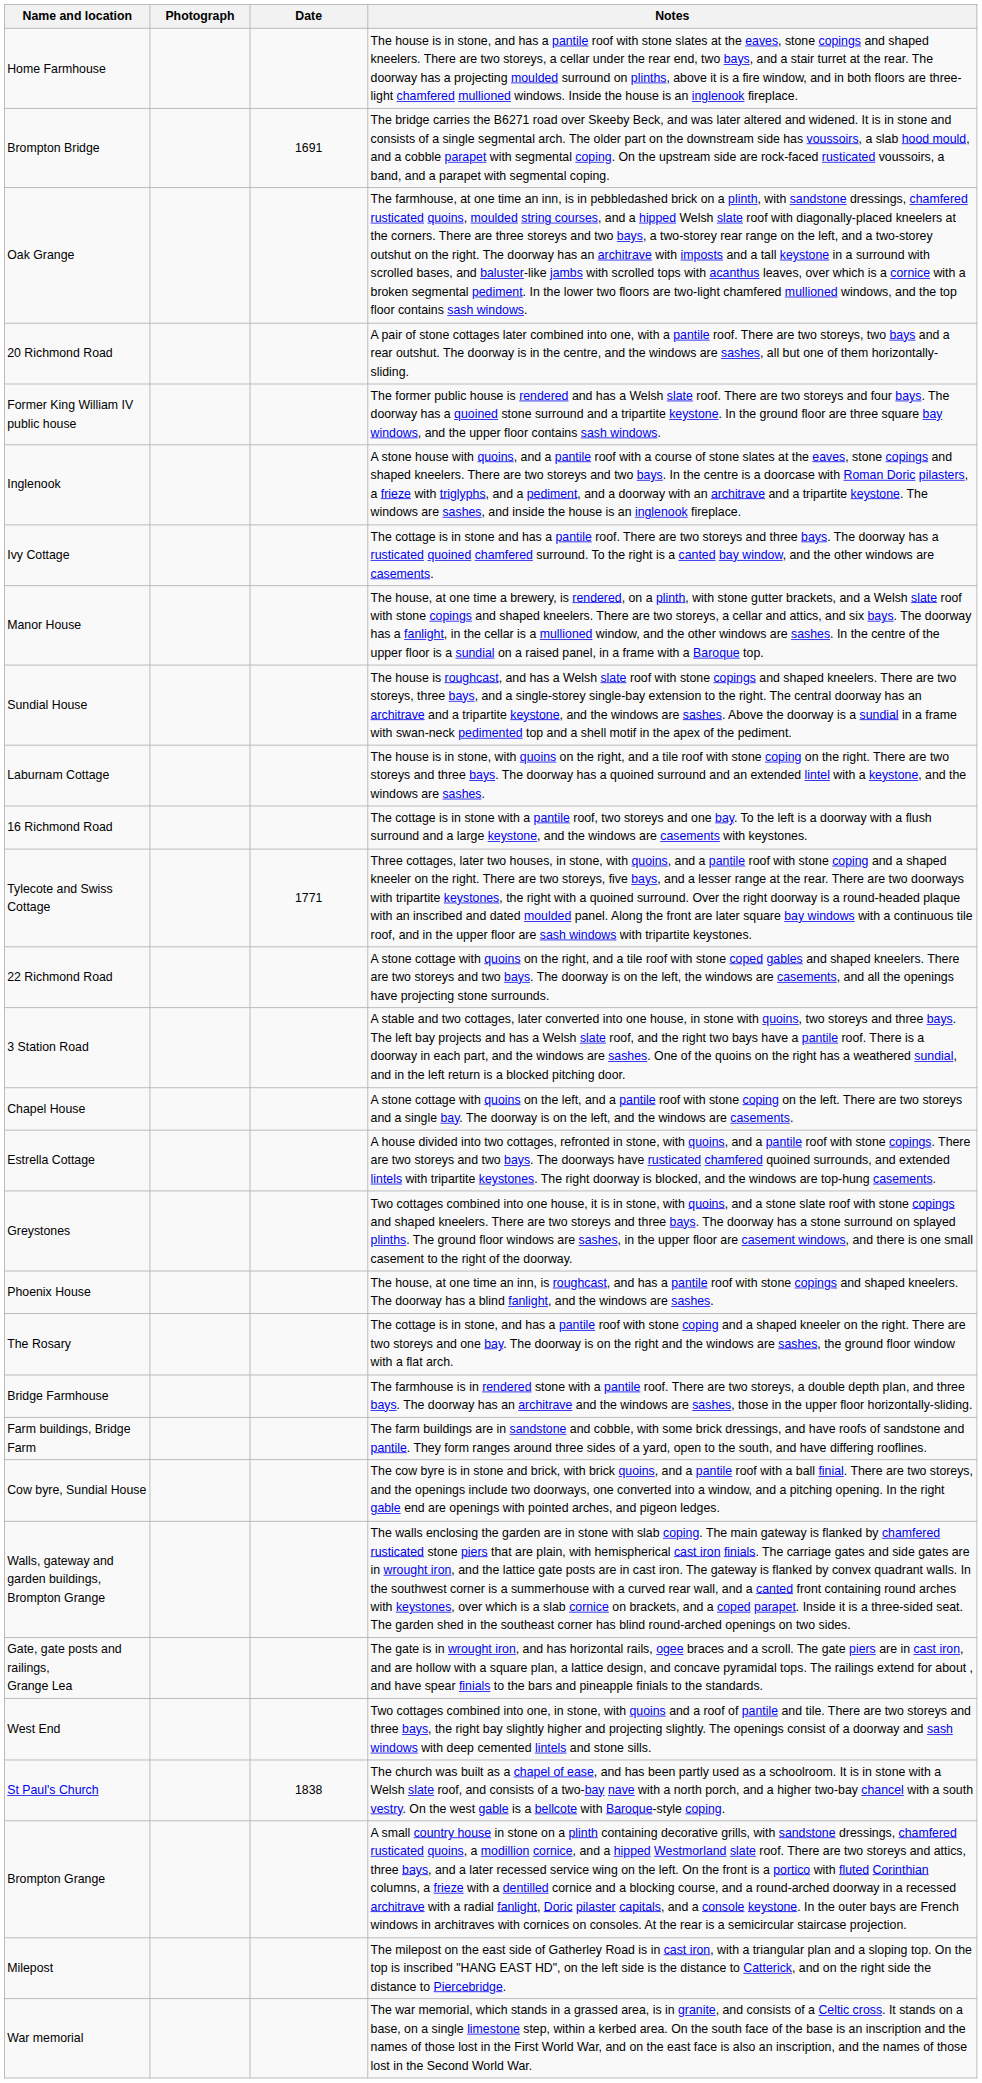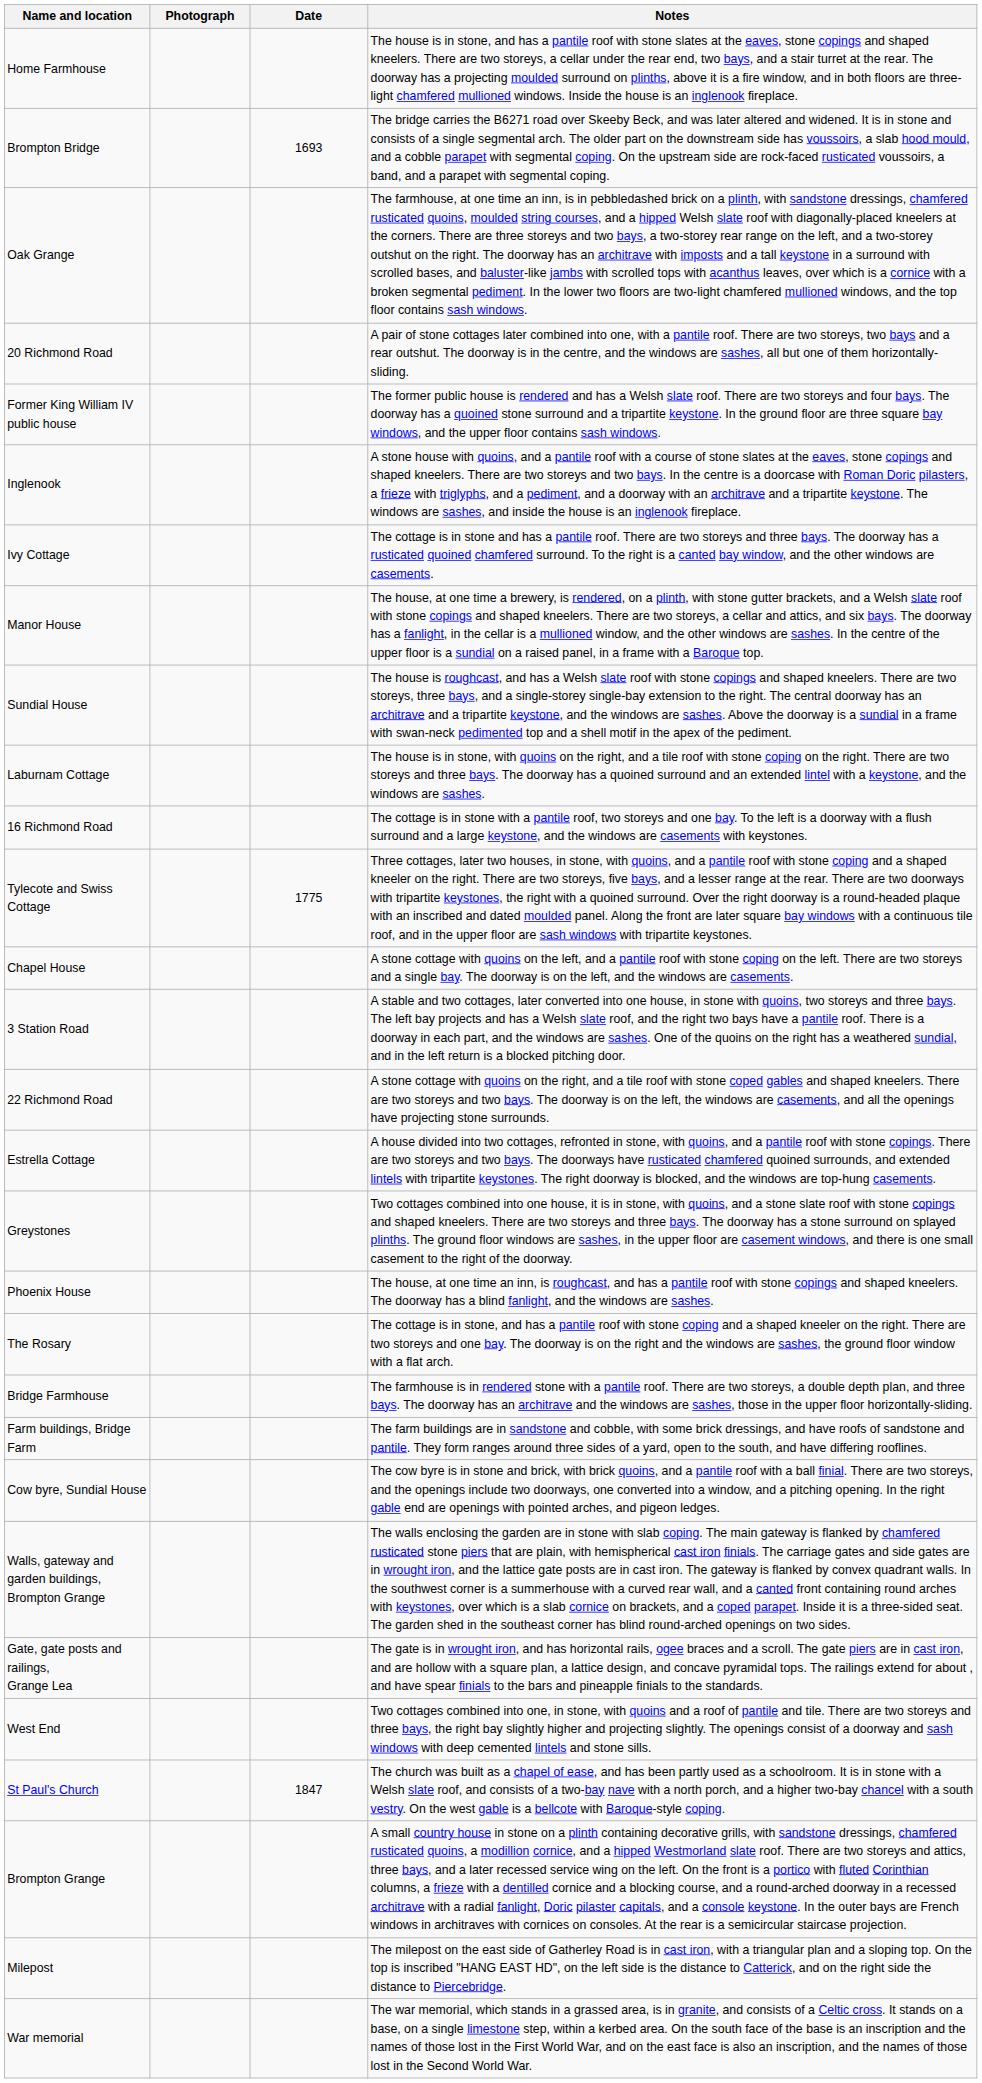(309, 148) 1691 -> (309, 148) 1693
(309, 897) 1771 -> (309, 897) 1775
rows swapped: (60, 977) <-> (46, 1108)
(309, 1790) 1838 -> (309, 1790) 1847
